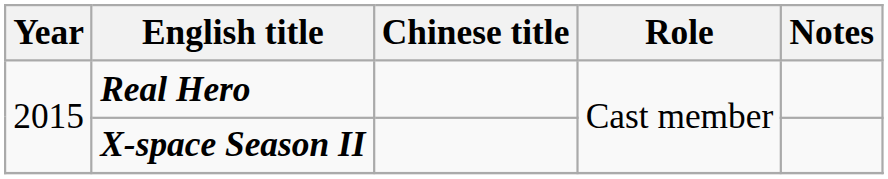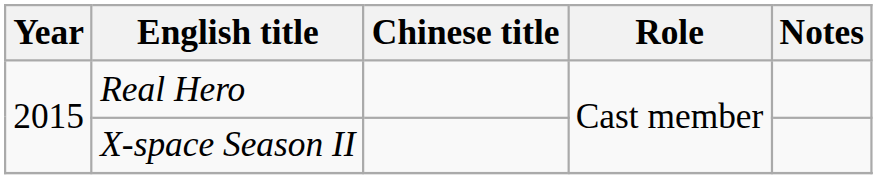(175, 88) bold -> (173, 88) normal
(233, 144) bold -> (228, 144) normal
